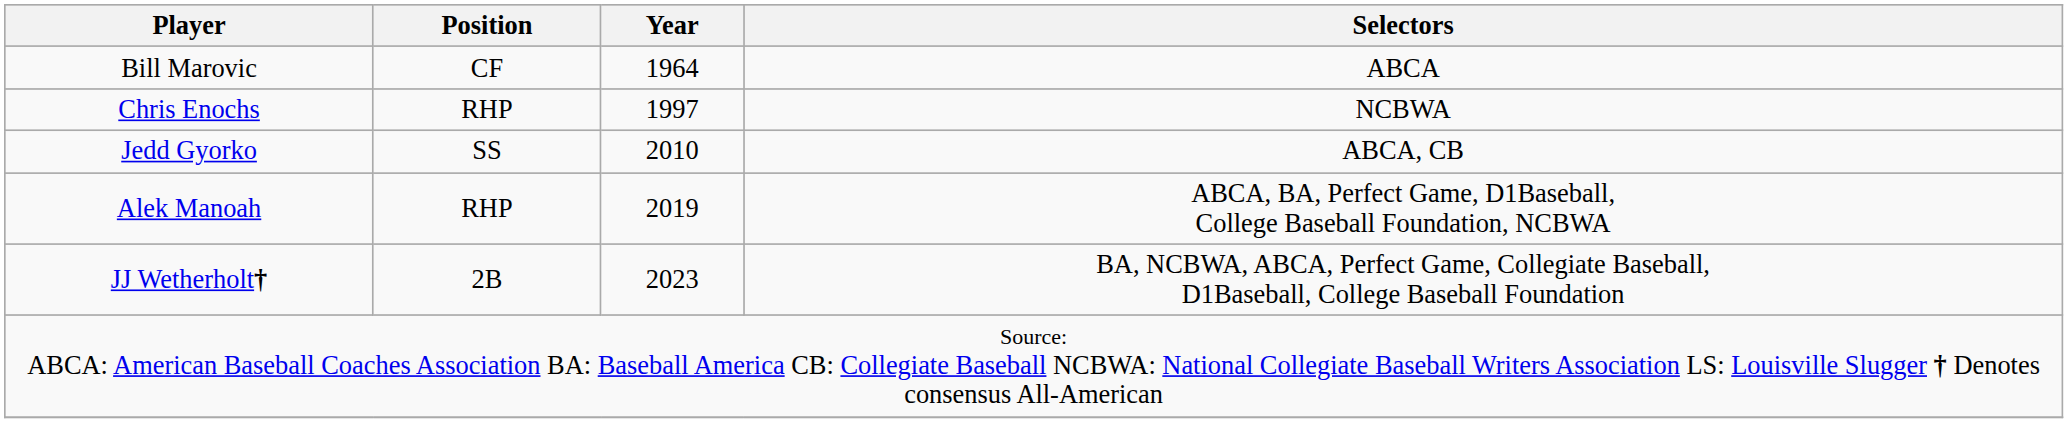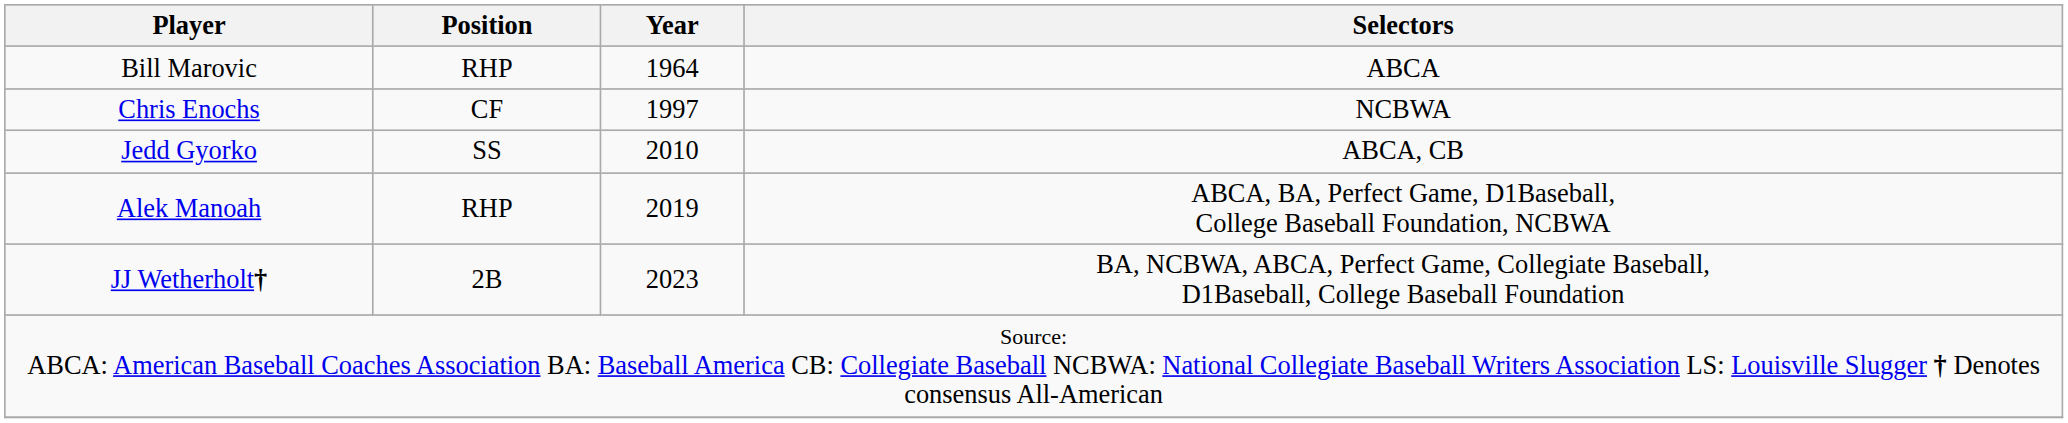(487, 67) CF -> (487, 67) RHP
(487, 109) RHP -> (487, 109) CF
